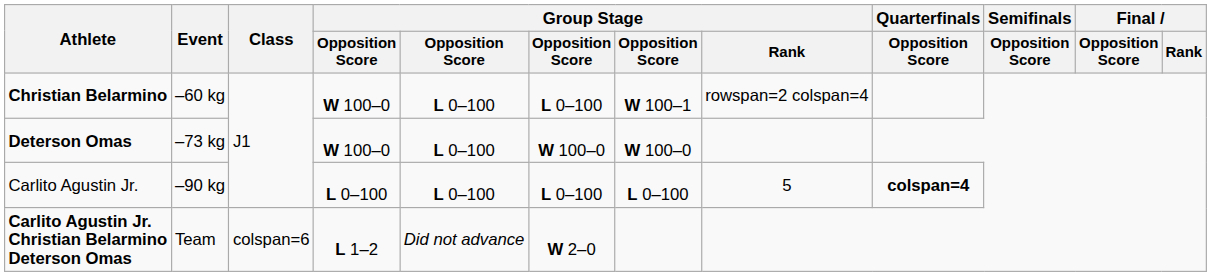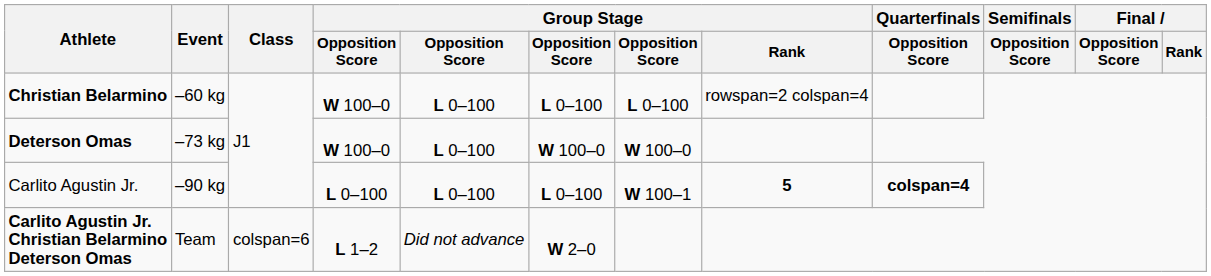(658, 105) W 100–1 -> (658, 105) L 0–100
(658, 195) L 0–100 -> (658, 195) W 100–1
(787, 186) normal -> (787, 186) bold
